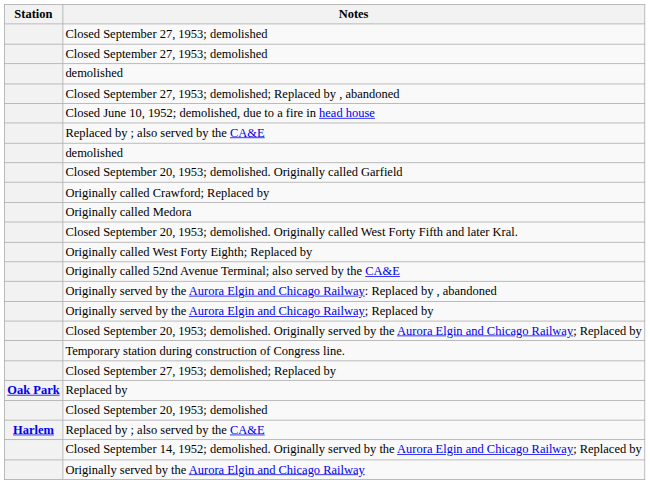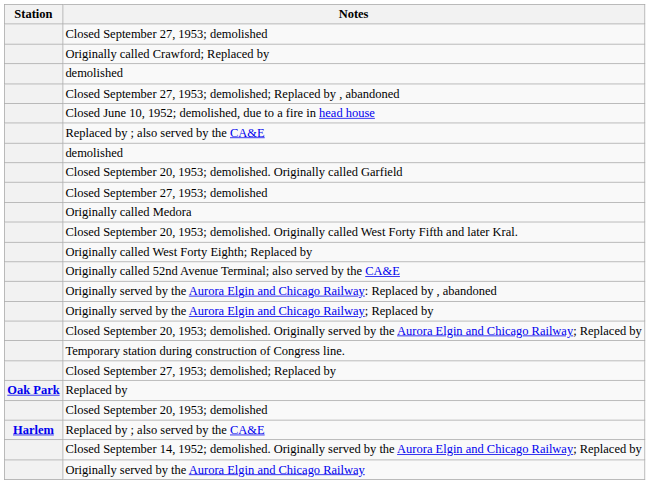(166, 53) Closed September 27, 1953; demolished -> (167, 53) Originally called Crawford; Replaced by
(167, 192) Originally called Crawford; Replaced by -> (166, 192) Closed September 27, 1953; demolished
